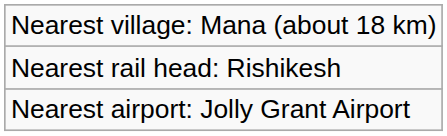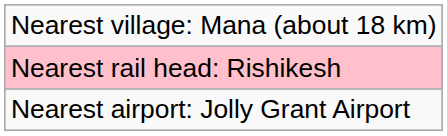(176, 67) no background -> (176, 67) pink background
